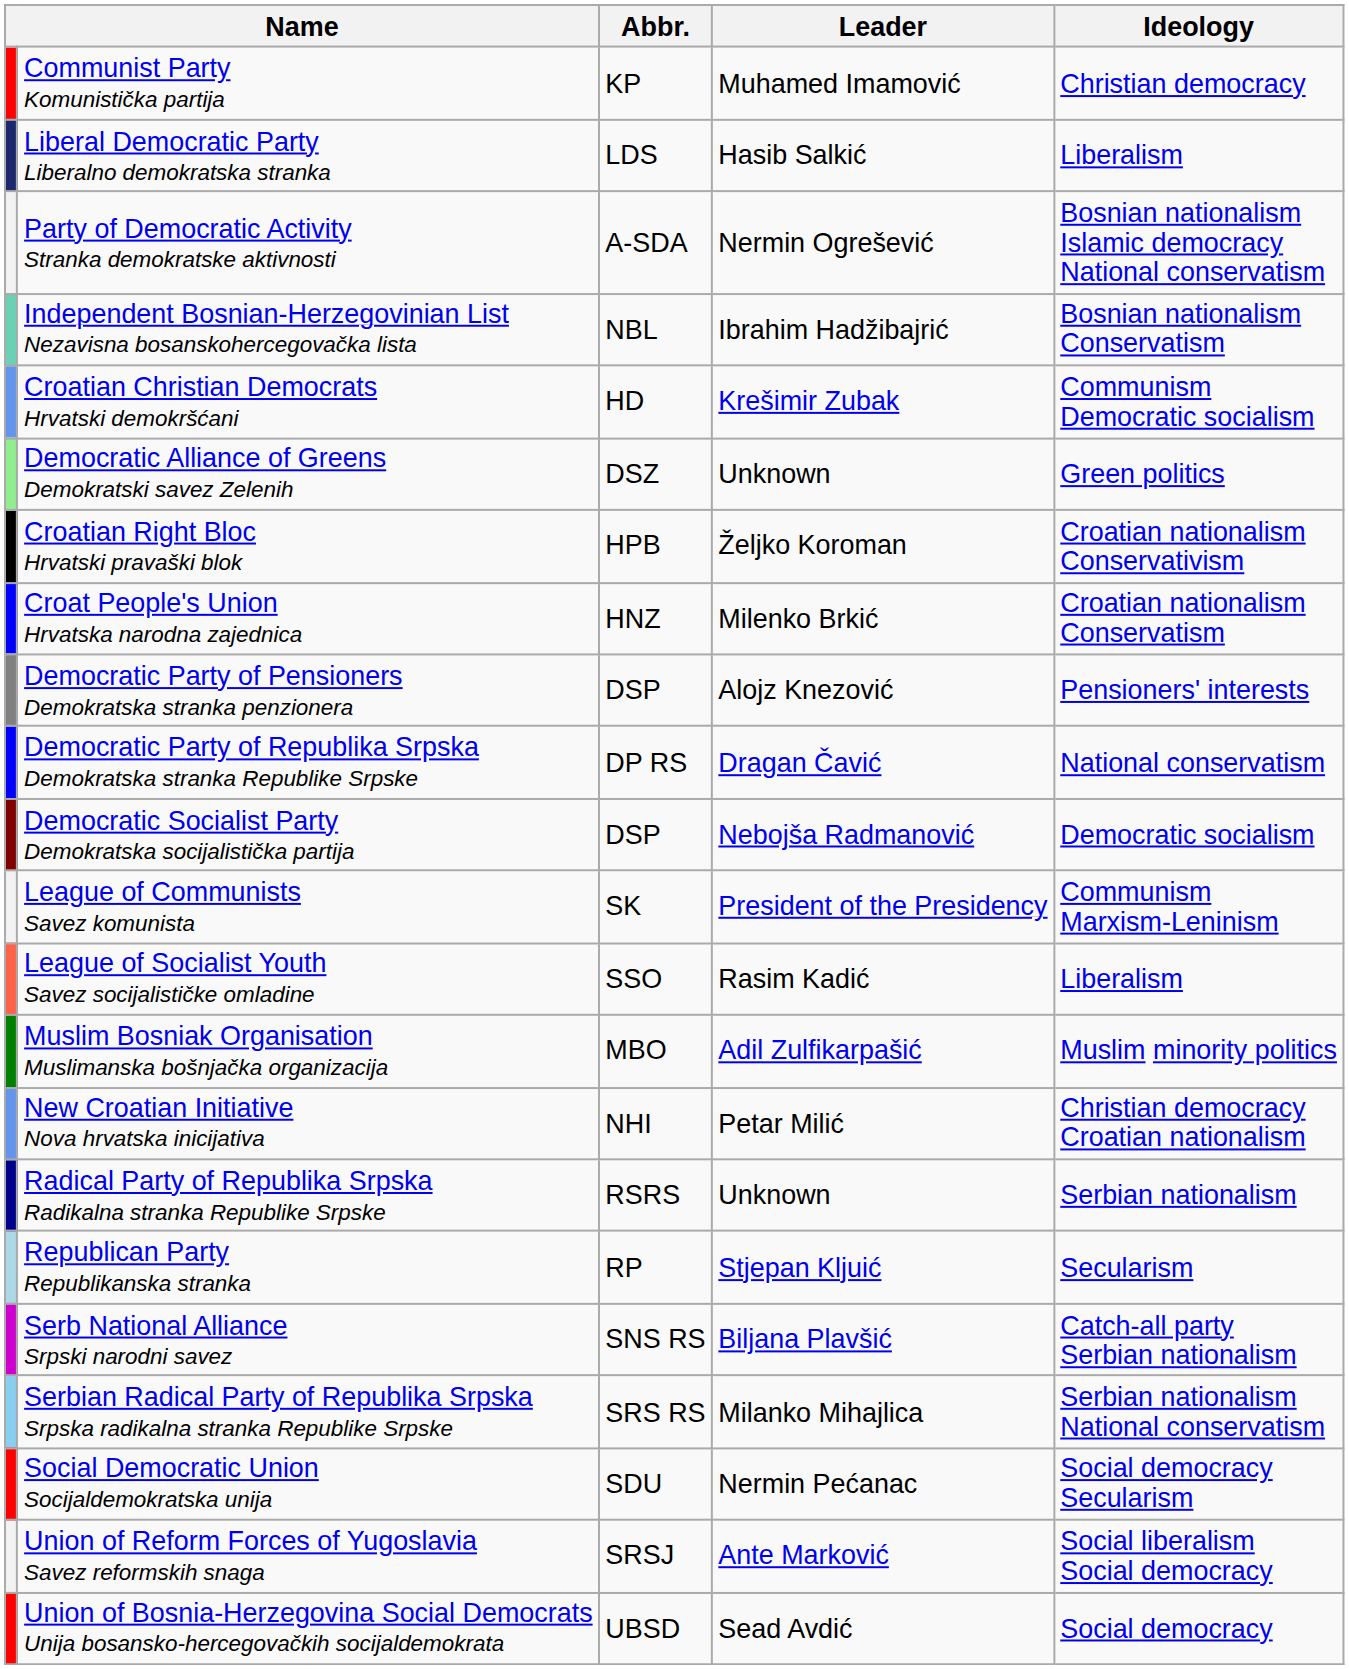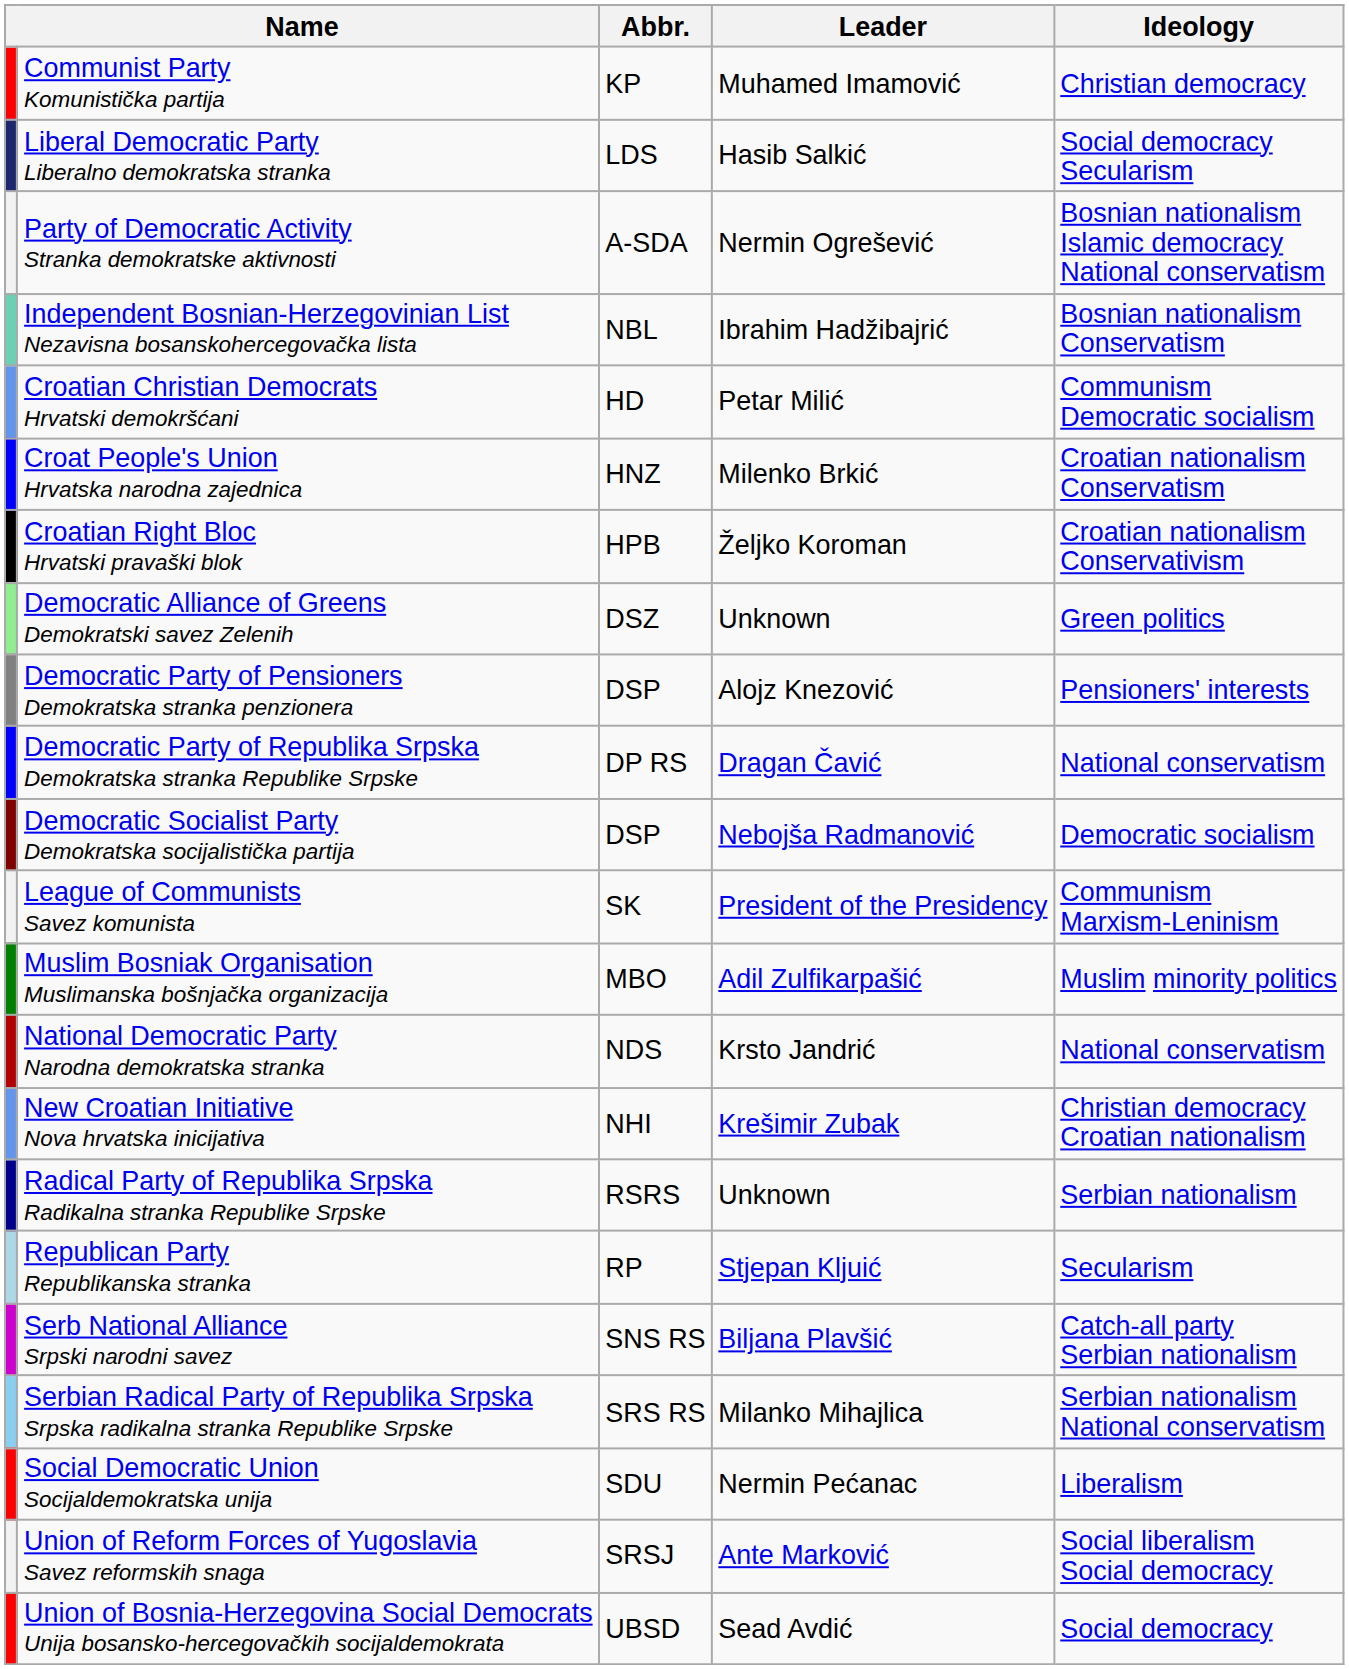(1122, 155) Liberalism -> (1166, 155) Social democracy Secularism
(809, 401) Krešimir Zubak -> (781, 401) Petar Milić
rows swapped: (163, 617) <-> (205, 473)
- row: (175, 978)
+ row: (180, 1050)
(781, 1123) Petar Milić -> (809, 1123) Krešimir Zubak
(1166, 1484) Social democracy Secularism -> (1122, 1484) Liberalism
